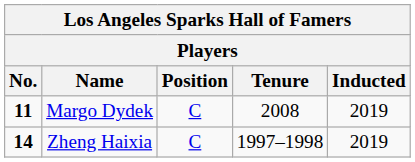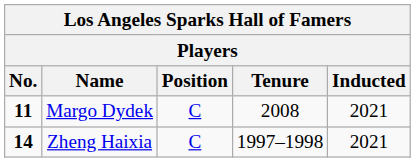(369, 111) 2019 -> (369, 111) 2021
(369, 141) 2019 -> (369, 141) 2021
